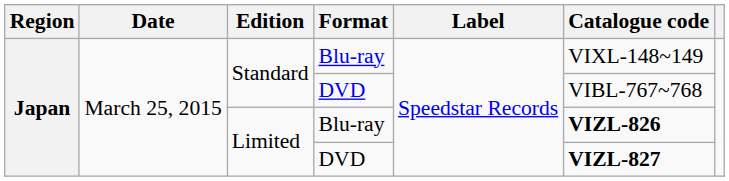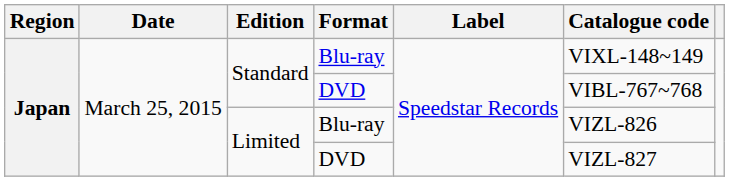(614, 124) bold -> (613, 124) normal
(614, 158) bold -> (613, 158) normal
